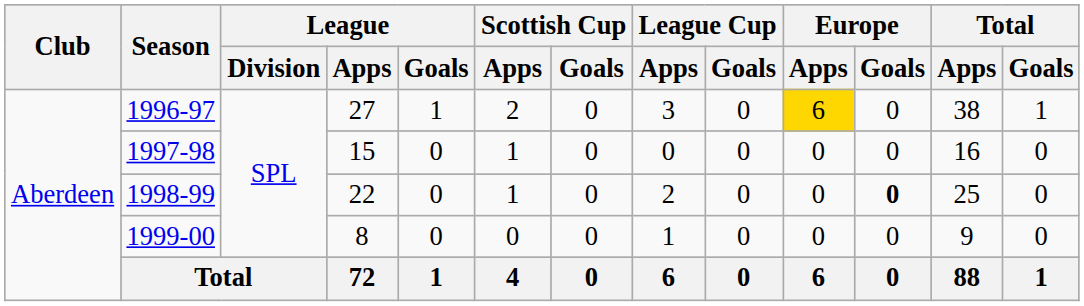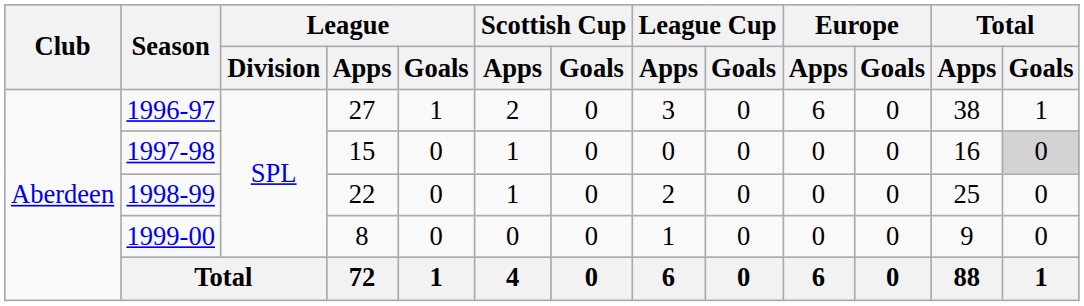(818, 109) gold background -> (818, 109) no background
(1041, 151) no background -> (1041, 151) lightgrey background
(893, 194) bold -> (893, 194) normal
